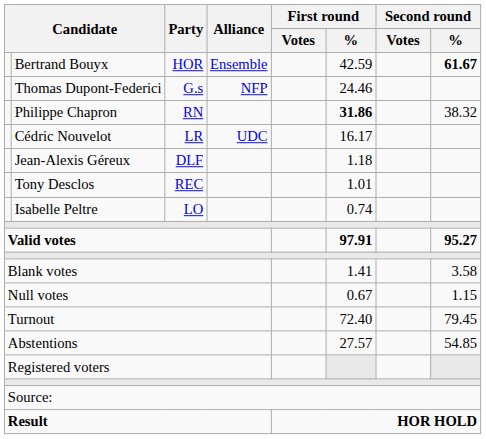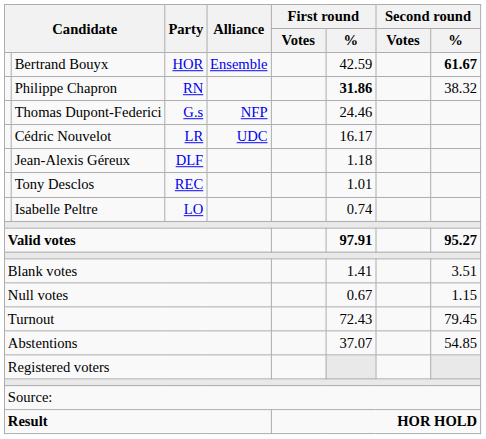rows swapped: (66, 112) <-> (88, 88)
(464, 270) 3.58 -> (464, 270) 3.51
(356, 318) 72.40 -> (356, 318) 72.43
(356, 343) 27.57 -> (356, 343) 37.07
